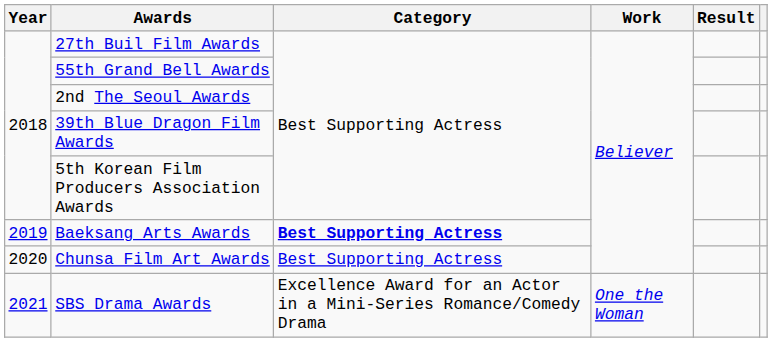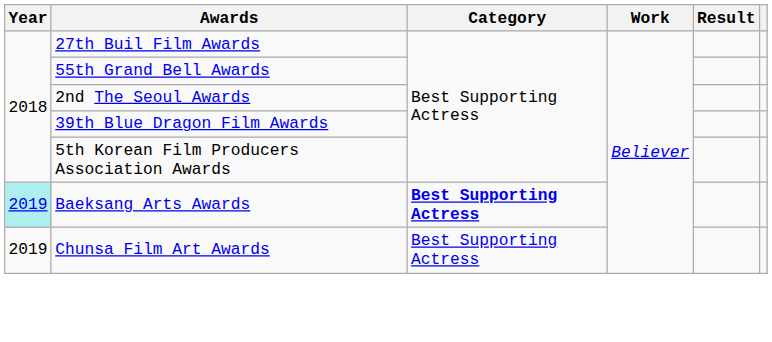(28, 233) no background -> (28, 205) paleturquoise background
(28, 260) 2020 -> (28, 250) 2019
- row: (133, 305)
